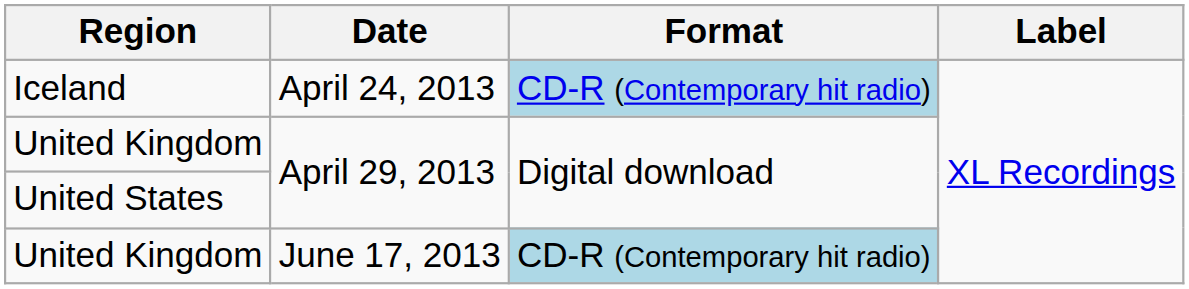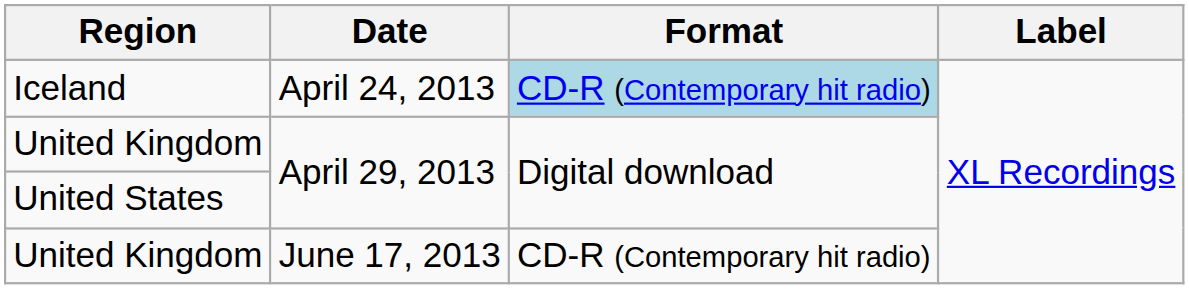(724, 254) lightblue background -> (724, 254) no background
